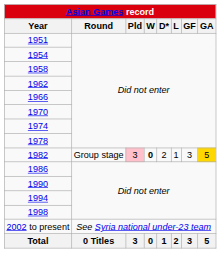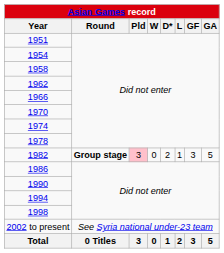(99, 155) normal -> (100, 155) bold
(150, 155) bold -> (154, 155) normal
(207, 155) gold background -> (210, 155) no background
